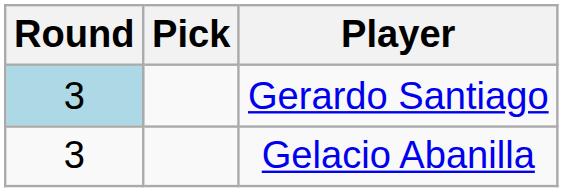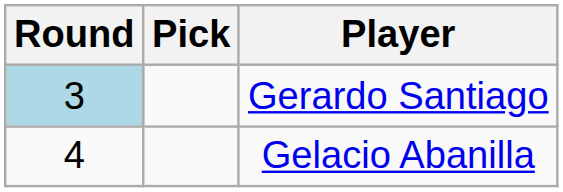(74, 155) 3 -> (74, 155) 4
